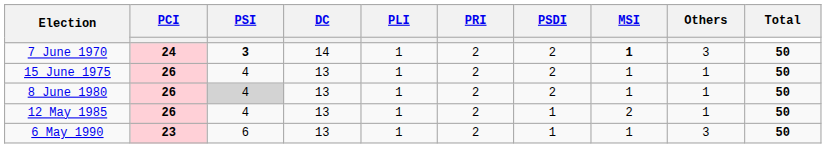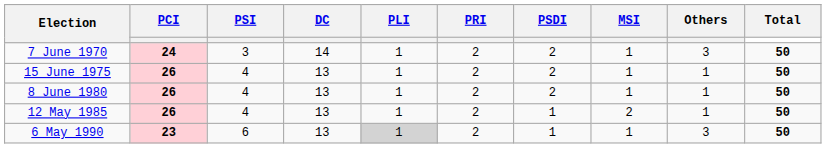(245, 53) bold -> (245, 53) normal
(629, 53) bold -> (629, 53) normal
(245, 93) lightgrey background -> (245, 93) no background
(399, 133) no background -> (399, 133) lightgrey background
